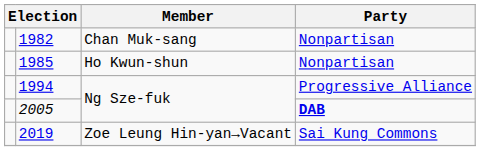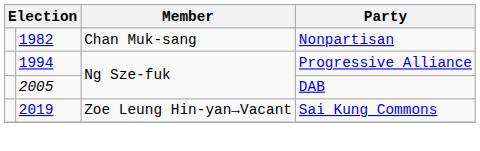- row: (36, 63)
(312, 110) bold -> (312, 87) normal
